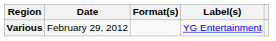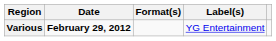(88, 28) normal -> (89, 28) bold
